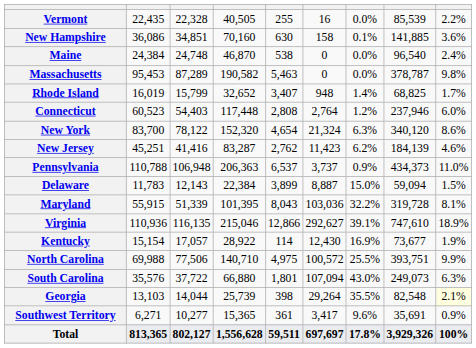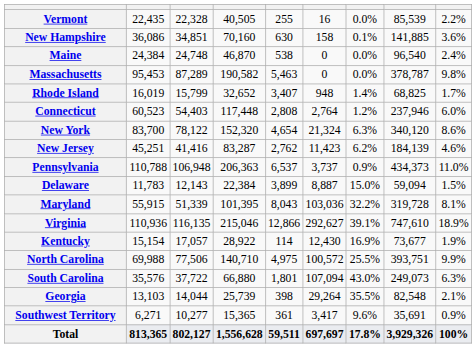(454, 297) lightyellow background -> (454, 297) no background
